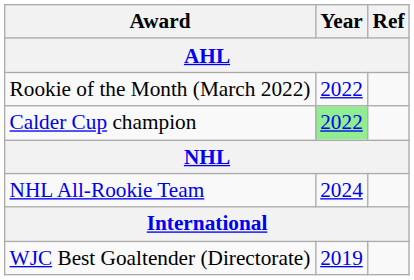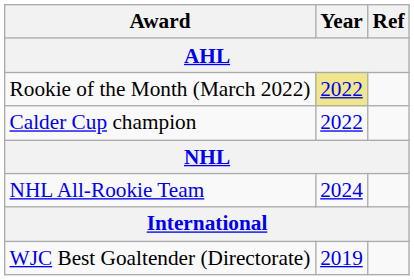(341, 88) no background -> (341, 88) khaki background
(341, 122) lightgreen background -> (341, 122) no background
